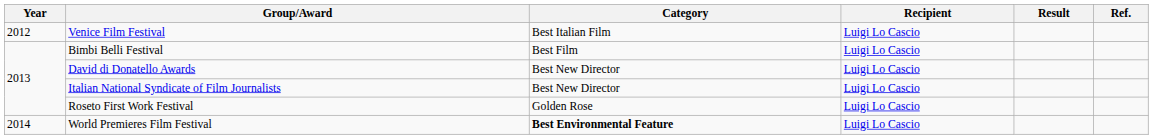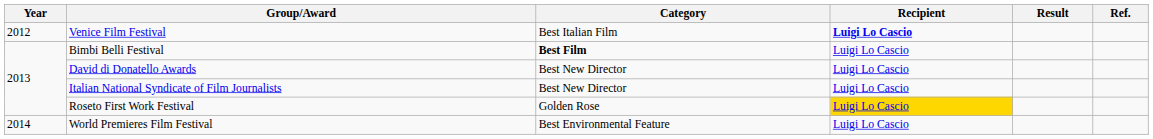(882, 32) normal -> (872, 32) bold
(555, 50) normal -> (563, 50) bold
(882, 106) no background -> (871, 106) gold background
(603, 124) bold -> (604, 124) normal
